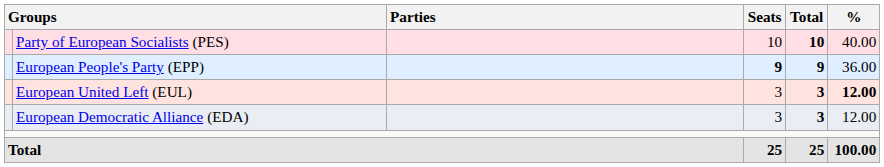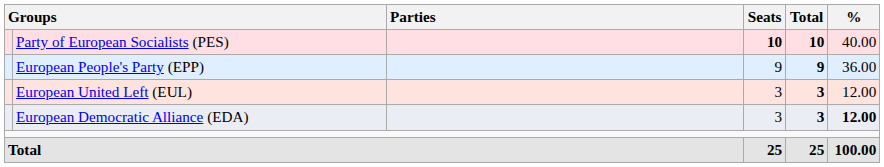(775, 42) normal -> (775, 42) bold
(778, 67) bold -> (778, 67) normal
(859, 92) bold -> (859, 92) normal
(859, 117) normal -> (859, 117) bold
